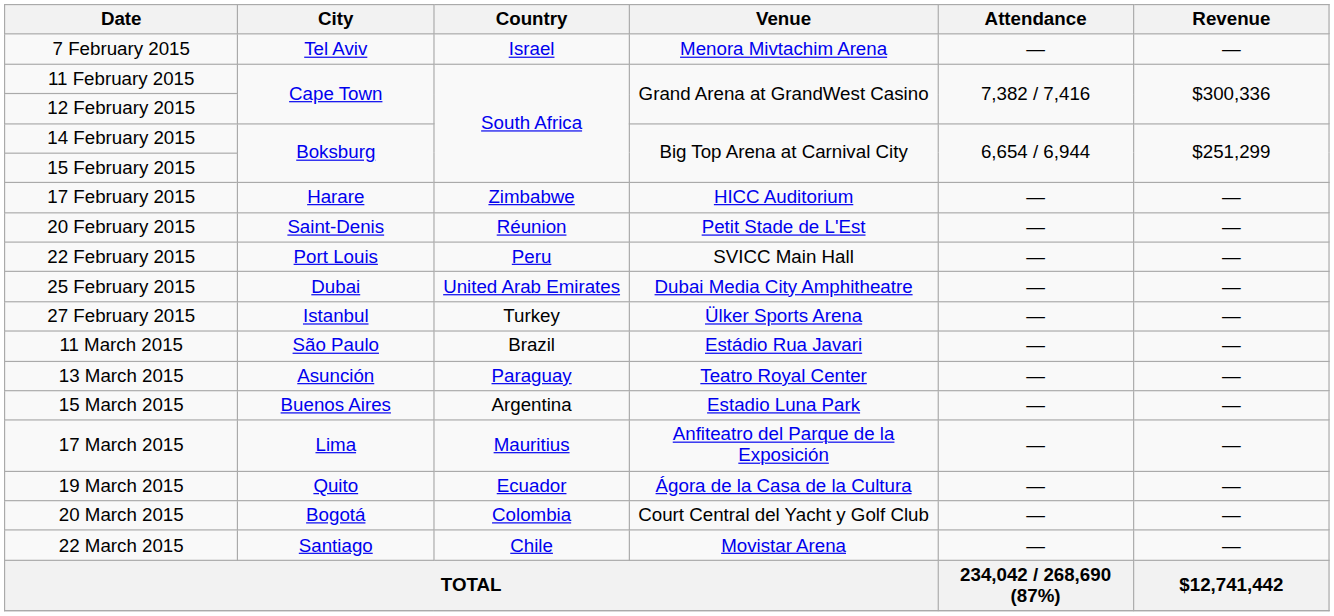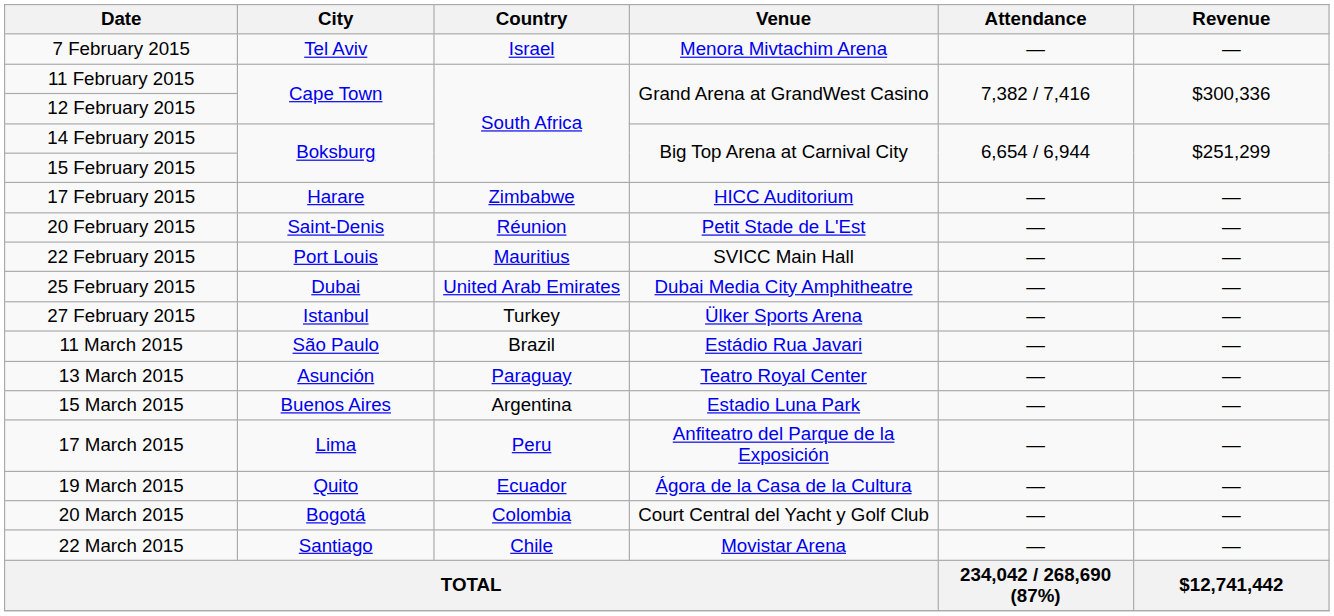(532, 256) Peru -> (532, 256) Mauritius
(532, 445) Mauritius -> (532, 445) Peru
